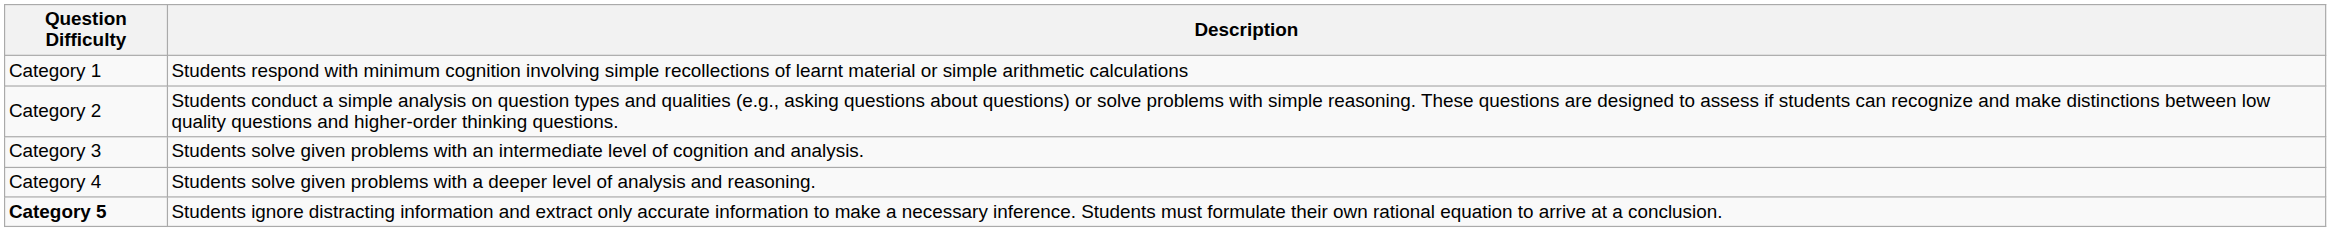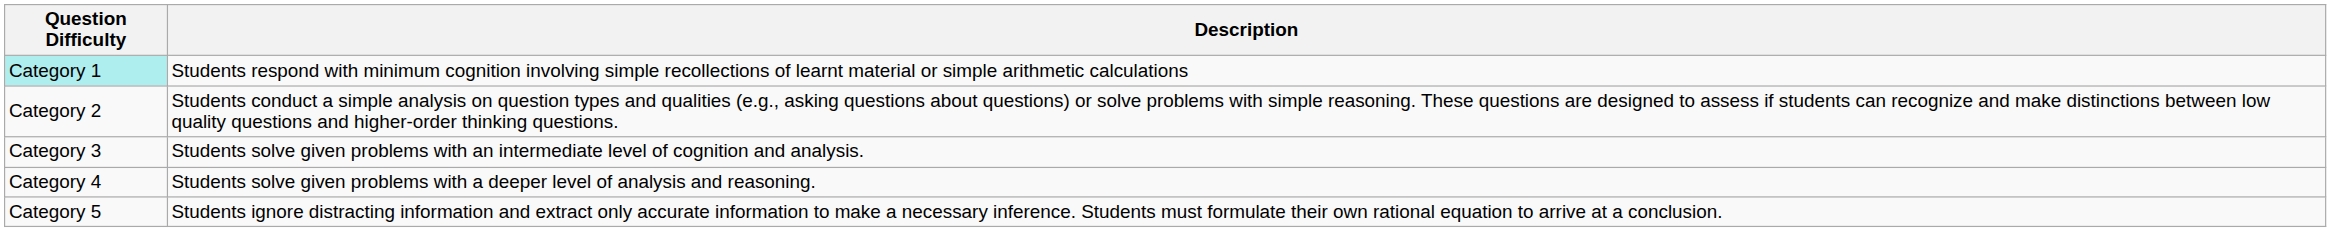(55, 70) no background -> (55, 70) paleturquoise background
(58, 211) bold -> (55, 211) normal
